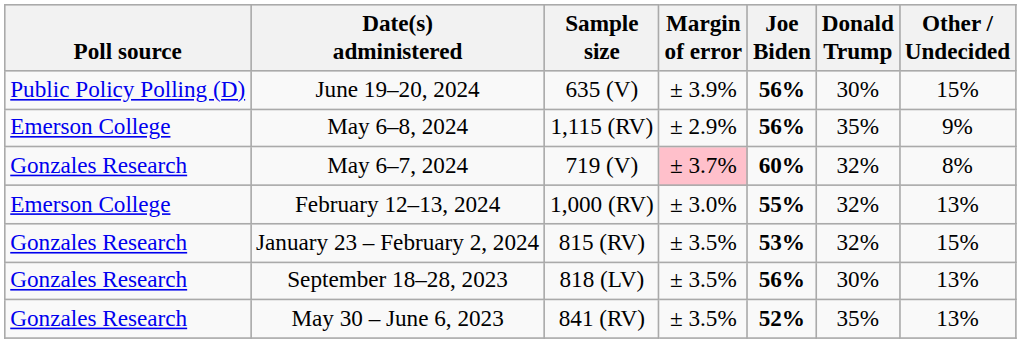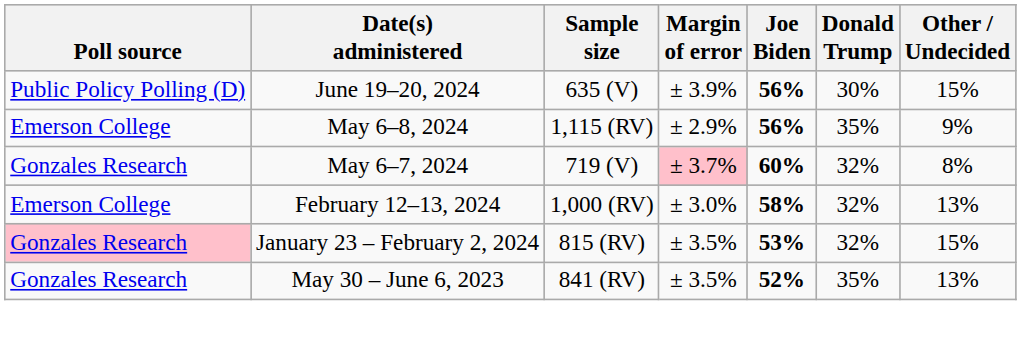(782, 204) 55% -> (782, 204) 58%
(99, 242) no background -> (99, 242) pink background
- row: (398, 280)
